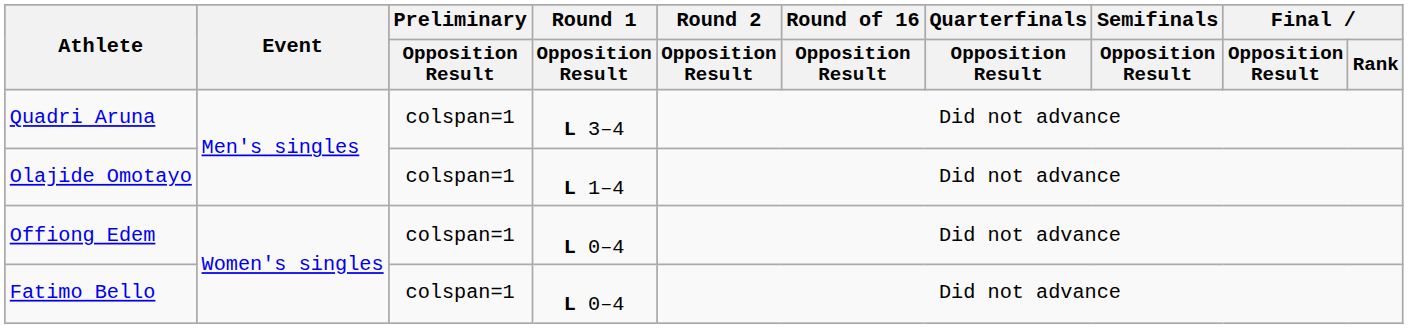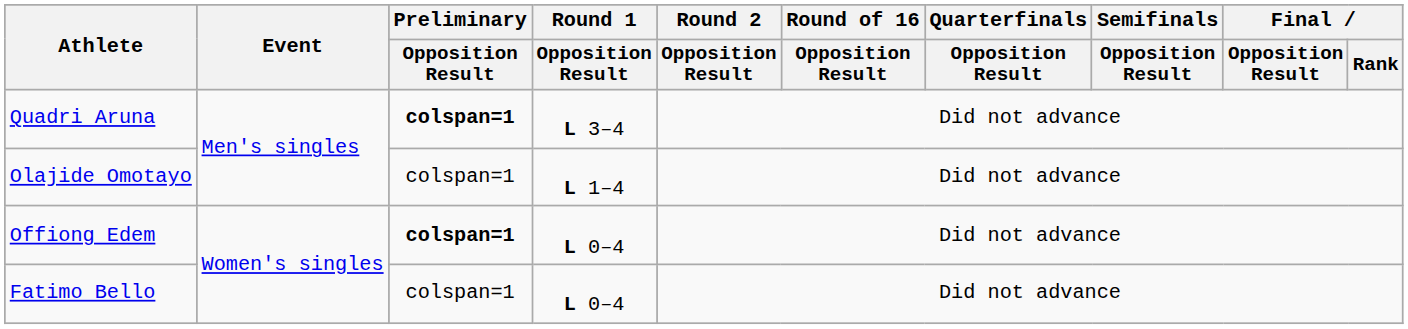(460, 119) normal -> (460, 119) bold
(460, 235) normal -> (460, 235) bold
